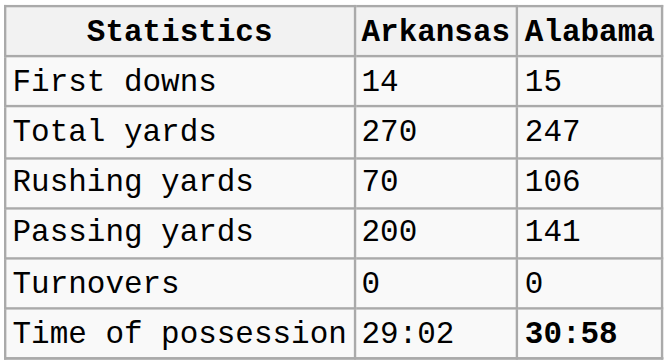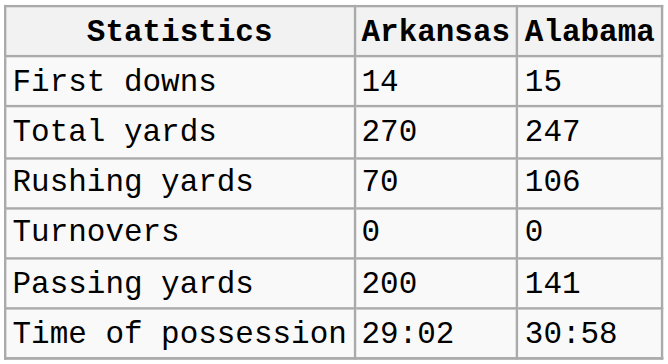rows swapped: (133, 233) <-> (96, 283)
(571, 334) bold -> (571, 334) normal
